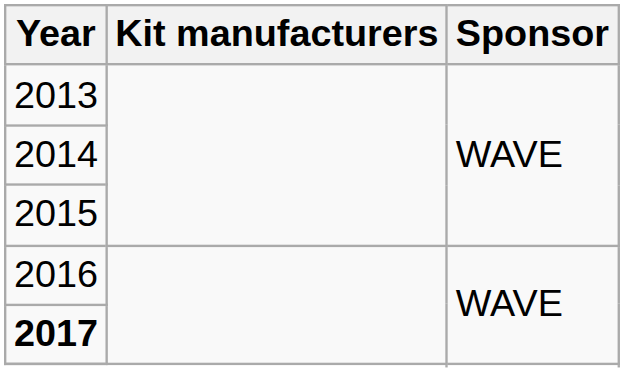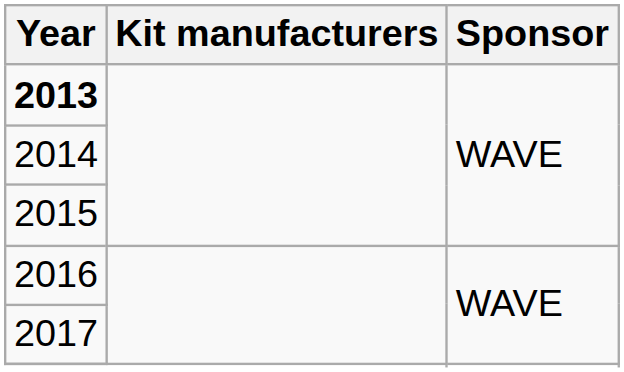(56, 94) normal -> (56, 94) bold
(56, 333) bold -> (56, 333) normal
